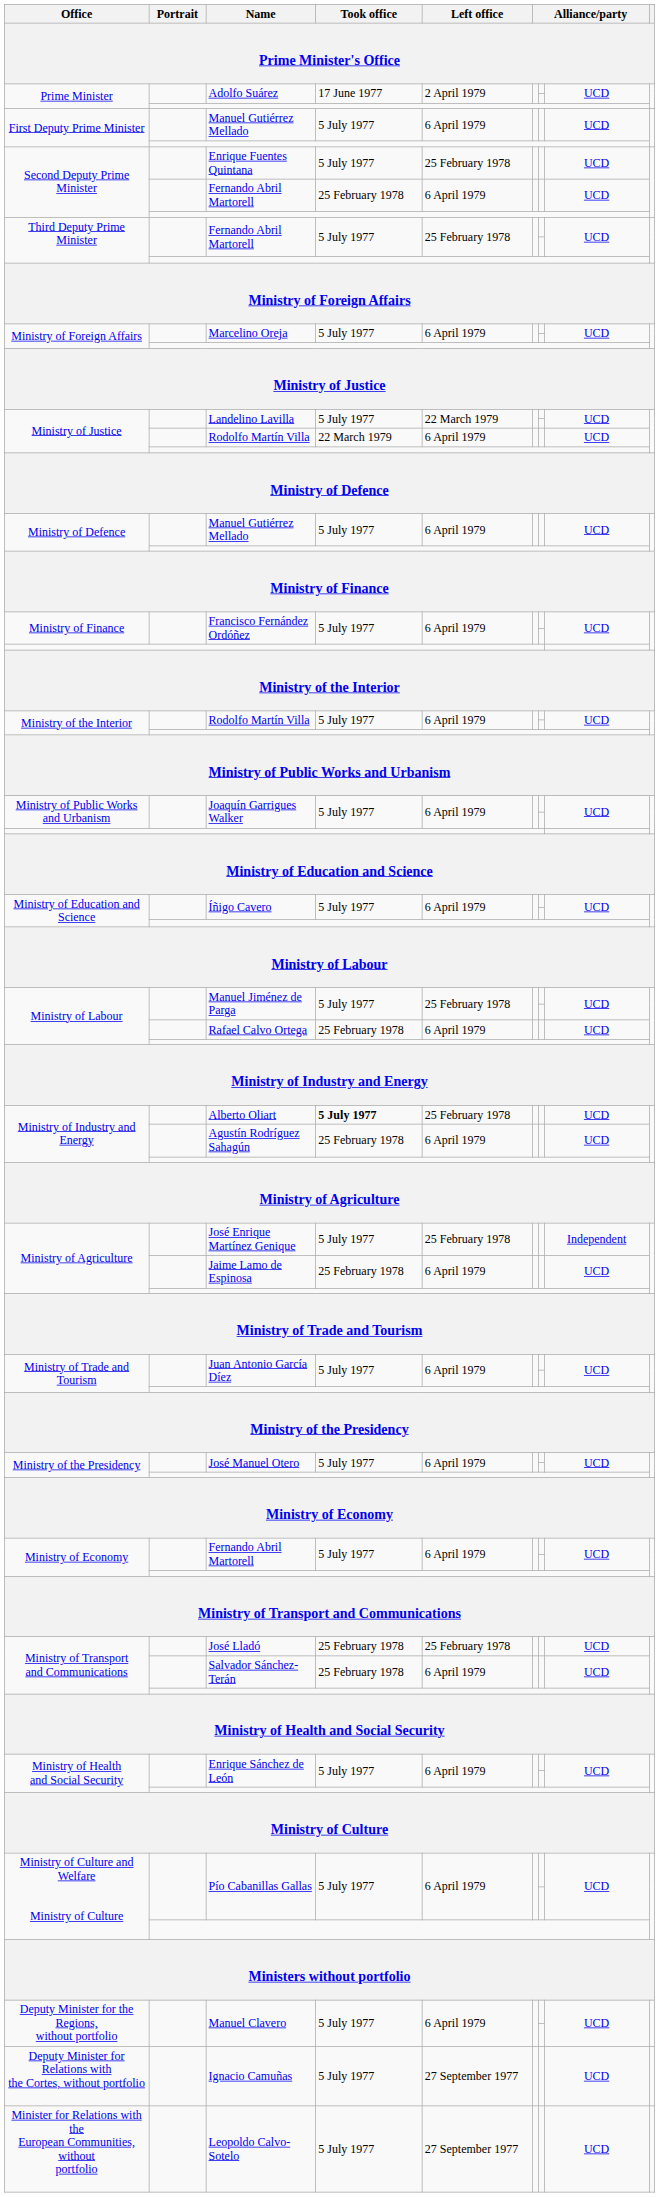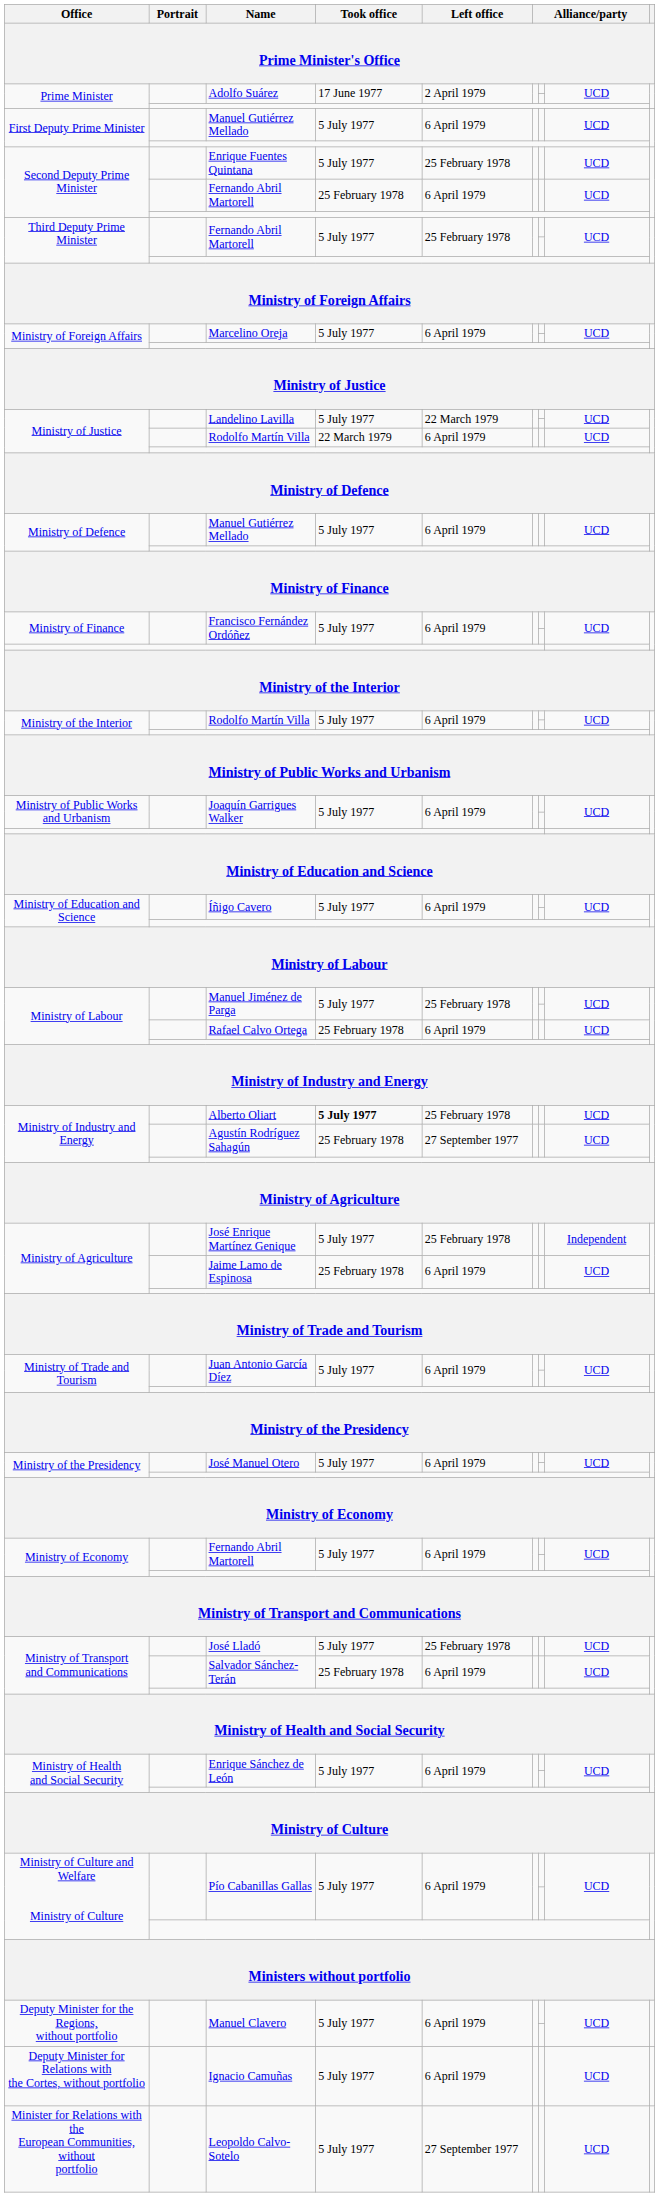(455, 1140) 6 April 1979 -> (471, 1140) 27 September 1977
(361, 1646) 25 February 1978 -> (346, 1646) 5 July 1977
(471, 2076) 27 September 1977 -> (455, 2076) 6 April 1979
